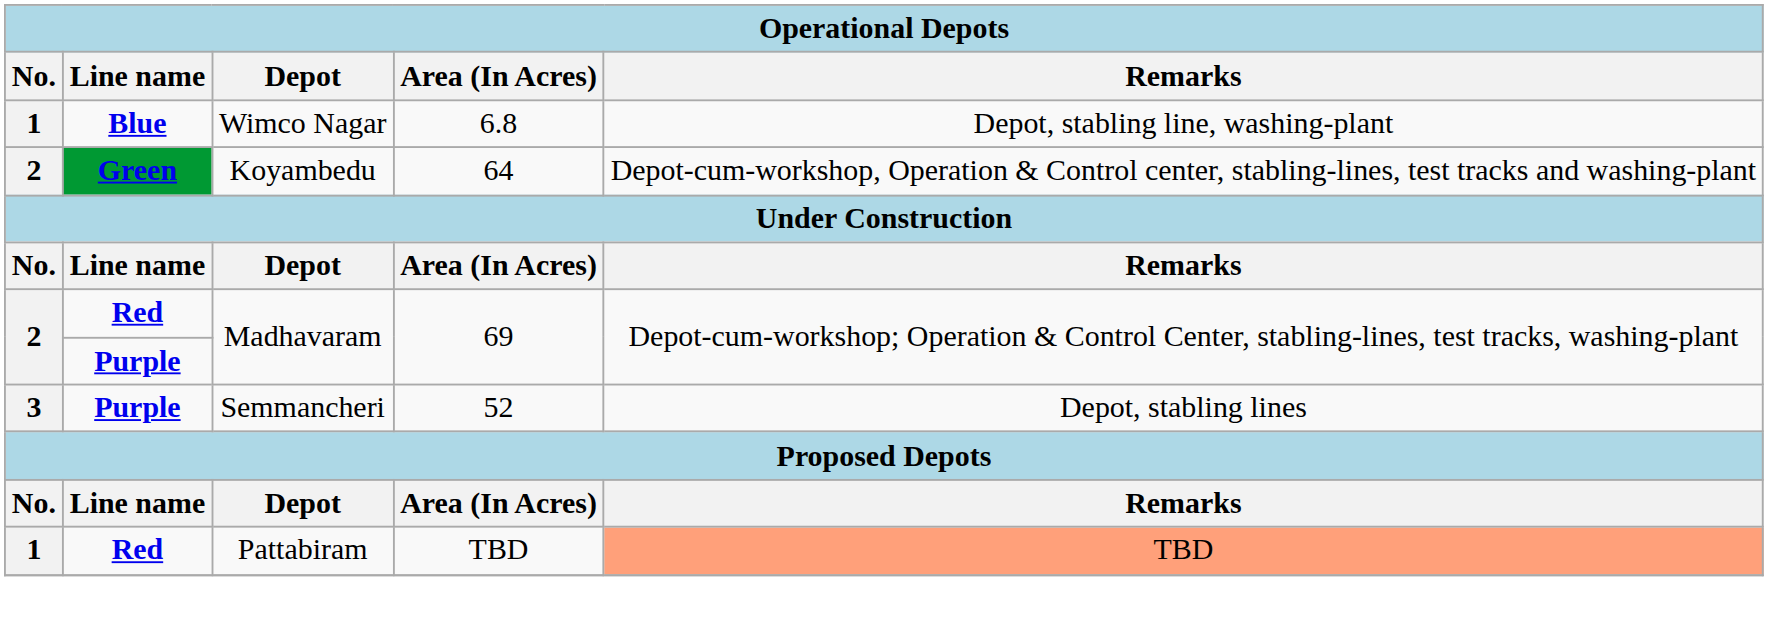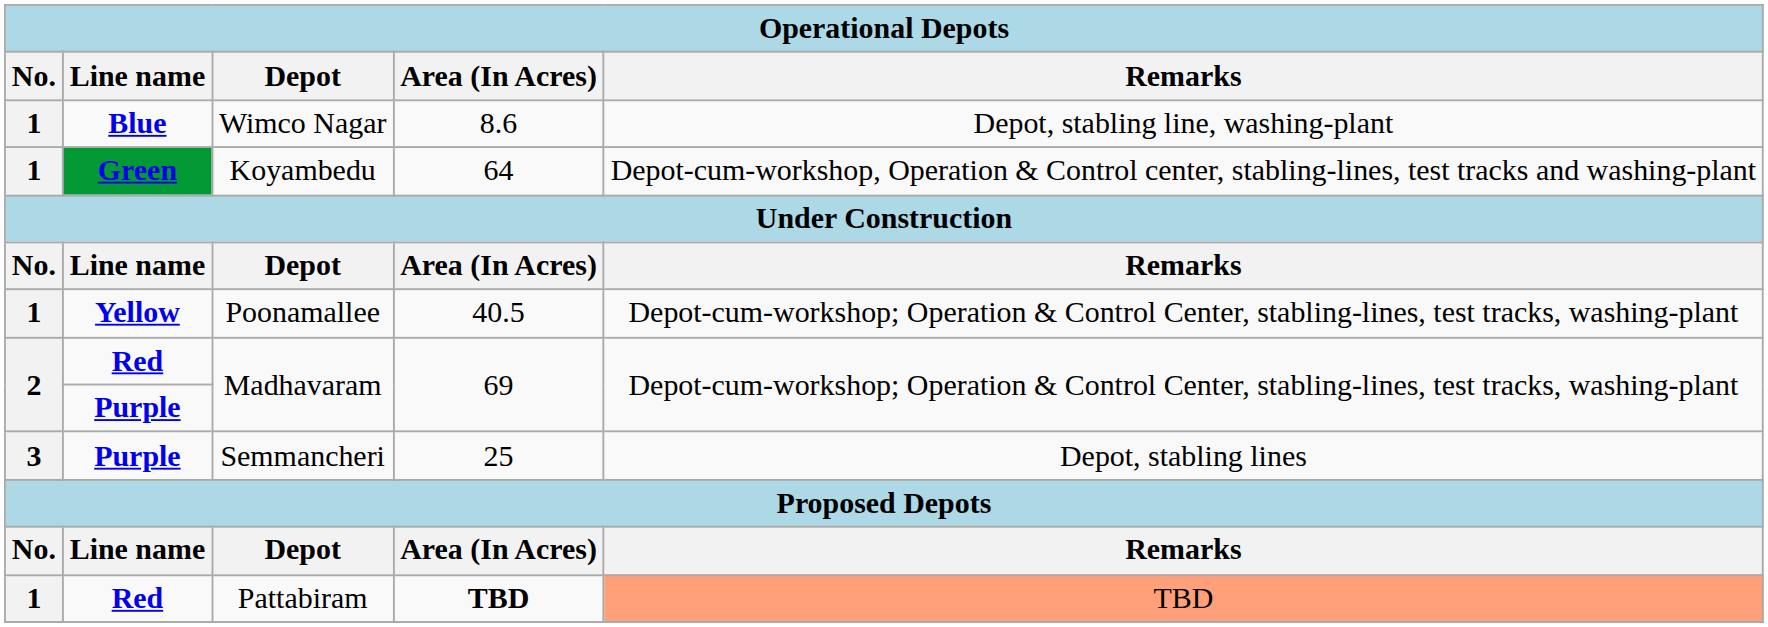(499, 123) 6.8 -> (499, 123) 8.6
(34, 170) 2 -> (34, 170) 1
+ row: (137, 312)
(499, 407) 52 -> (499, 455) 25
(499, 550) normal -> (499, 597) bold
